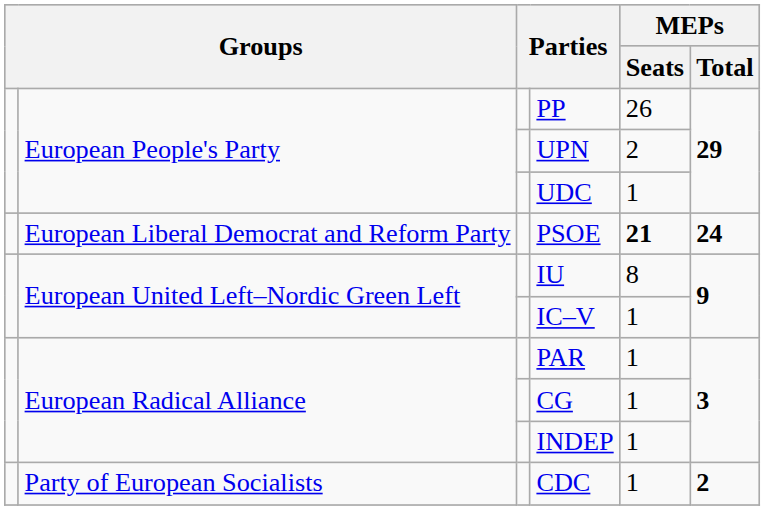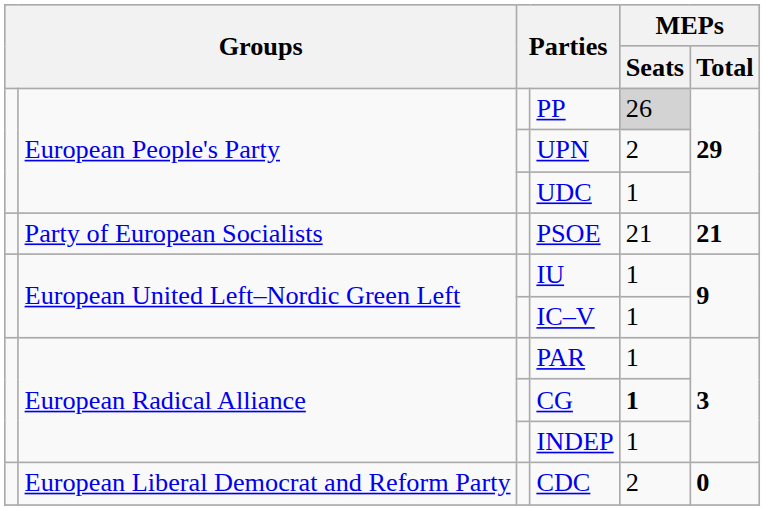(639, 108) no background -> (639, 108) lightgrey background
(268, 233) European Liberal Democrat and Reform Party -> (174, 233) Party of European Socialists
(639, 233) bold -> (639, 233) normal
(709, 233) 24 -> (709, 233) 21
(632, 274) 8 -> (632, 274) 1
(632, 399) normal -> (632, 399) bold
(174, 483) Party of European Socialists -> (268, 483) European Liberal Democrat and Reform Party
(632, 483) 1 -> (632, 483) 2
(703, 483) 2 -> (703, 483) 0
